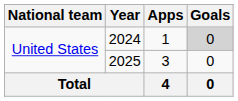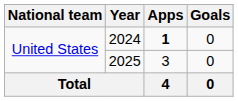(166, 38) normal -> (166, 38) bold
(210, 38) lightgrey background -> (210, 38) no background
